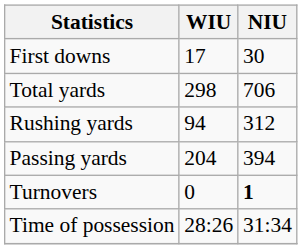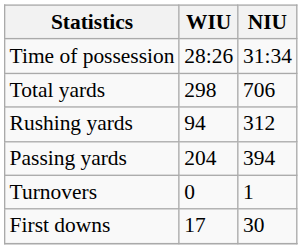rows swapped: (60, 55) <-> (92, 225)
(248, 191) bold -> (248, 191) normal
